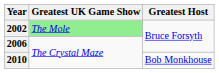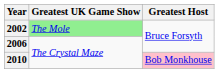(178, 60) no background -> (178, 60) pink background
